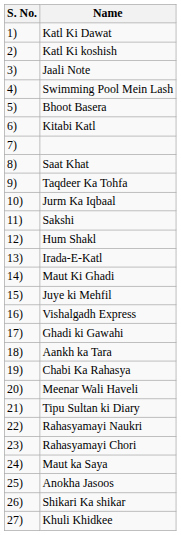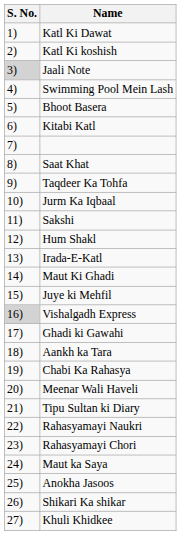(12, 70) no background -> (12, 70) lightgrey background
(15, 314) no background -> (15, 314) lightgrey background
